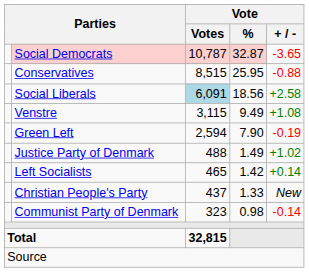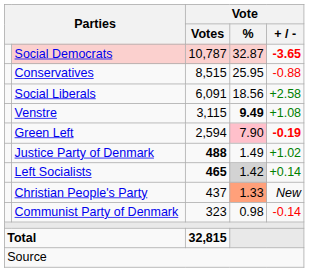(287, 53) normal -> (287, 53) bold
(211, 93) lightblue background -> (211, 93) no background
(252, 113) normal -> (252, 113) bold
(252, 133) no background -> (252, 133) pink background
(287, 133) normal -> (287, 133) bold
(216, 152) normal -> (216, 152) bold
(216, 172) normal -> (216, 172) bold
(252, 172) no background -> (252, 172) lightgrey background
(252, 192) no background -> (252, 192) lightsalmon background
